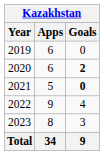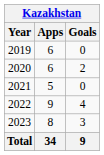(83, 68) bold -> (83, 68) normal
(83, 86) bold -> (83, 86) normal
